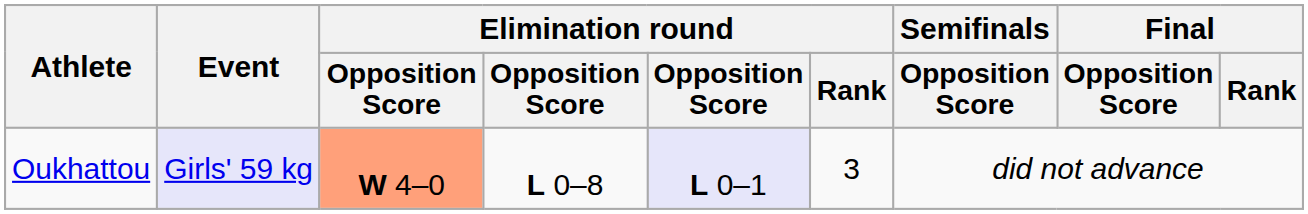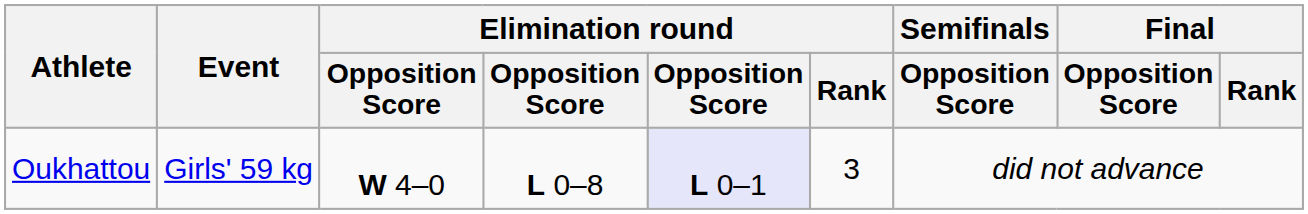(239, 169) lavender background -> (239, 169) no background
(402, 186) lightsalmon background -> (402, 186) no background
